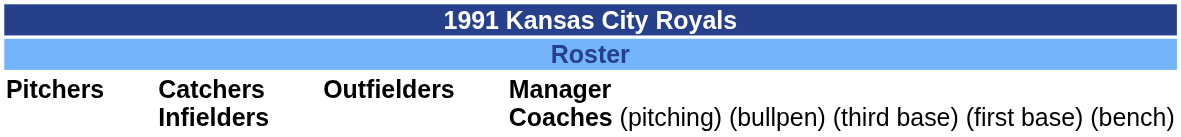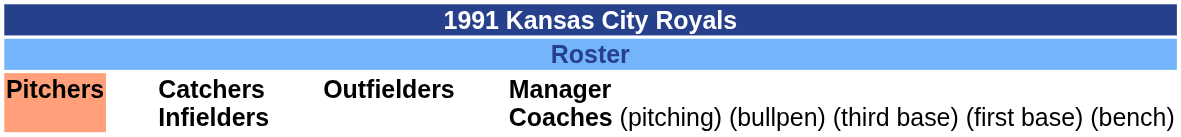(55, 89) no background -> (55, 89) lightsalmon background
